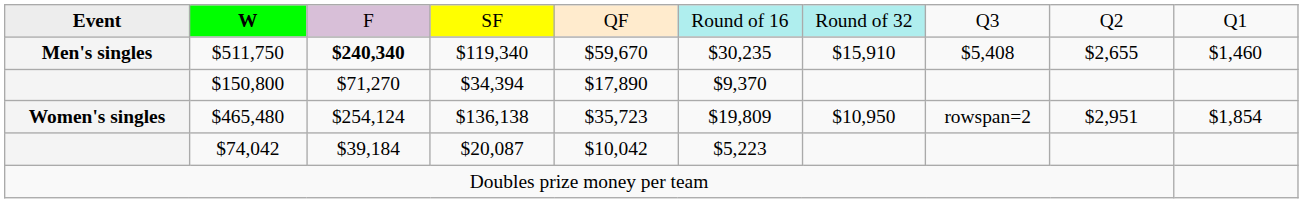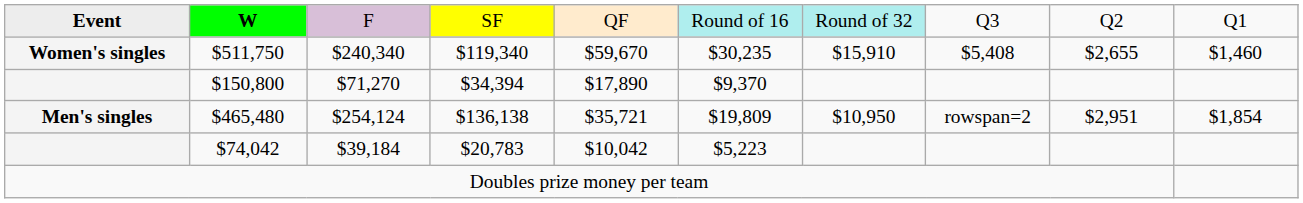(97, 52) Men's singles -> (97, 52) Women's singles
(368, 52) bold -> (368, 52) normal
(97, 117) Women's singles -> (97, 117) Men's singles
(616, 117) $35,723 -> (616, 117) $35,721
(492, 149) $20,087 -> (492, 149) $20,783
